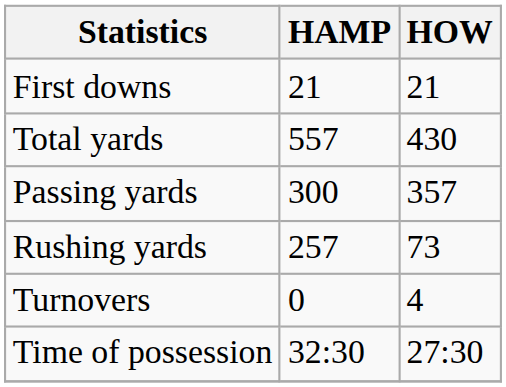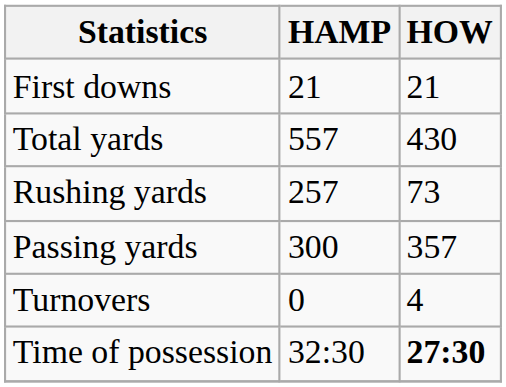rows swapped: (110, 246) <-> (105, 192)
(445, 353) normal -> (446, 353) bold
